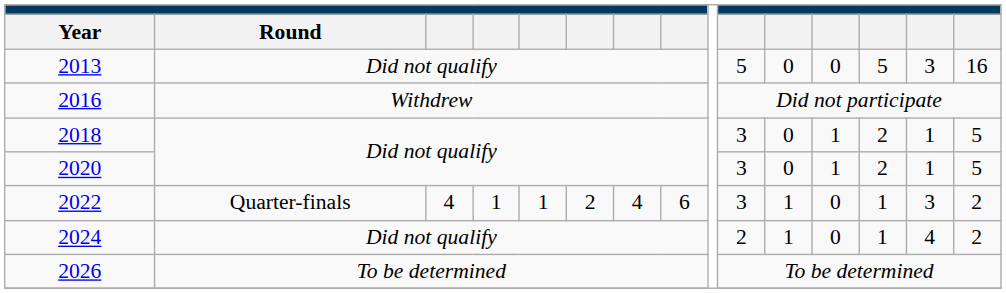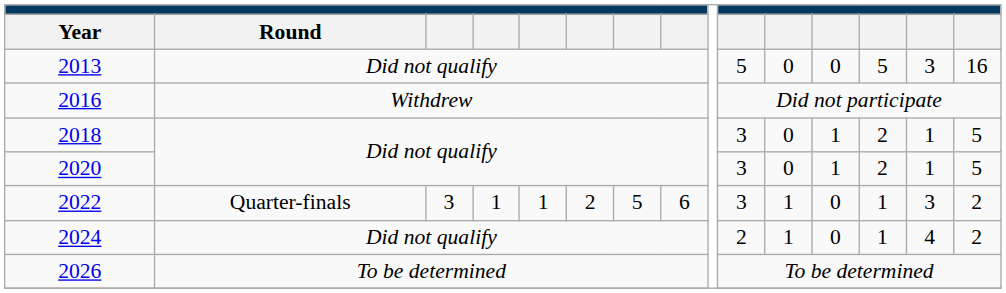(449, 202) 4 -> (449, 202) 3
(637, 202) 4 -> (637, 202) 5
